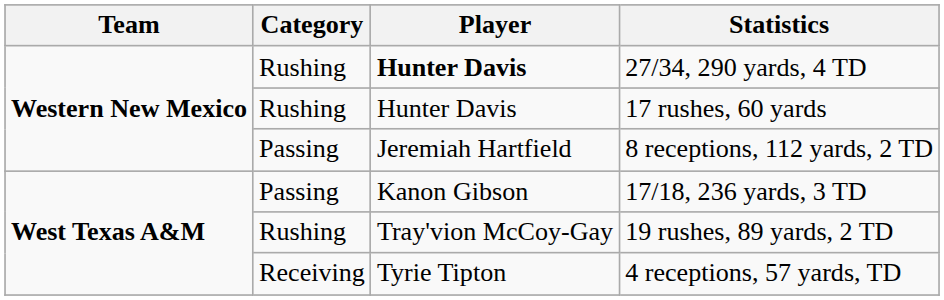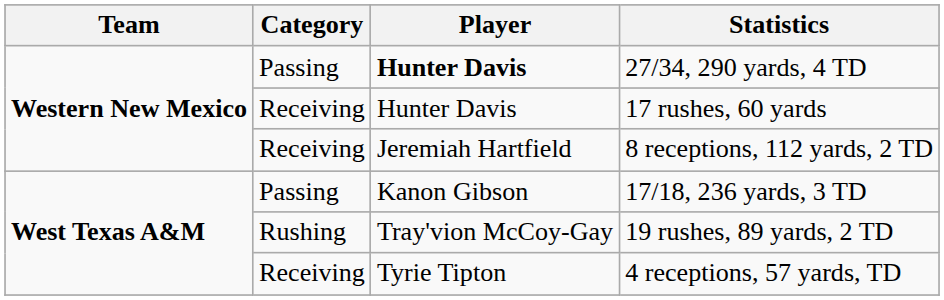(303, 66) Rushing -> (299, 66) Passing
(303, 107) Rushing -> (312, 107) Receiving
(299, 149) Passing -> (312, 149) Receiving
